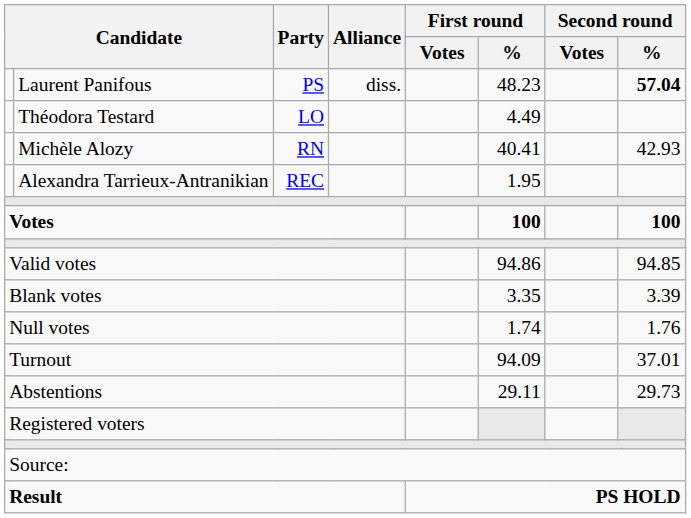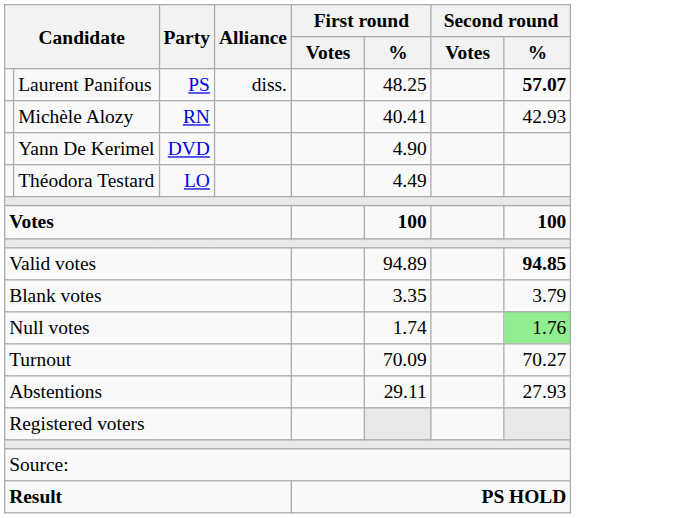(519, 84) 48.23 -> (405, 84) 48.25
(659, 84) 57.04 -> (544, 84) 57.07
rows swapped: (76, 149) <-> (86, 116)
+ row: (86, 149)
- row: (143, 181)
(519, 263) 94.86 -> (405, 263) 94.89
(659, 263) normal -> (544, 263) bold
(663, 295) 3.39 -> (549, 295) 3.79
(663, 327) no background -> (549, 327) lightgreen background
(519, 359) 94.09 -> (405, 359) 70.09
(659, 359) 37.01 -> (544, 359) 70.27
(659, 391) 29.73 -> (544, 391) 27.93
